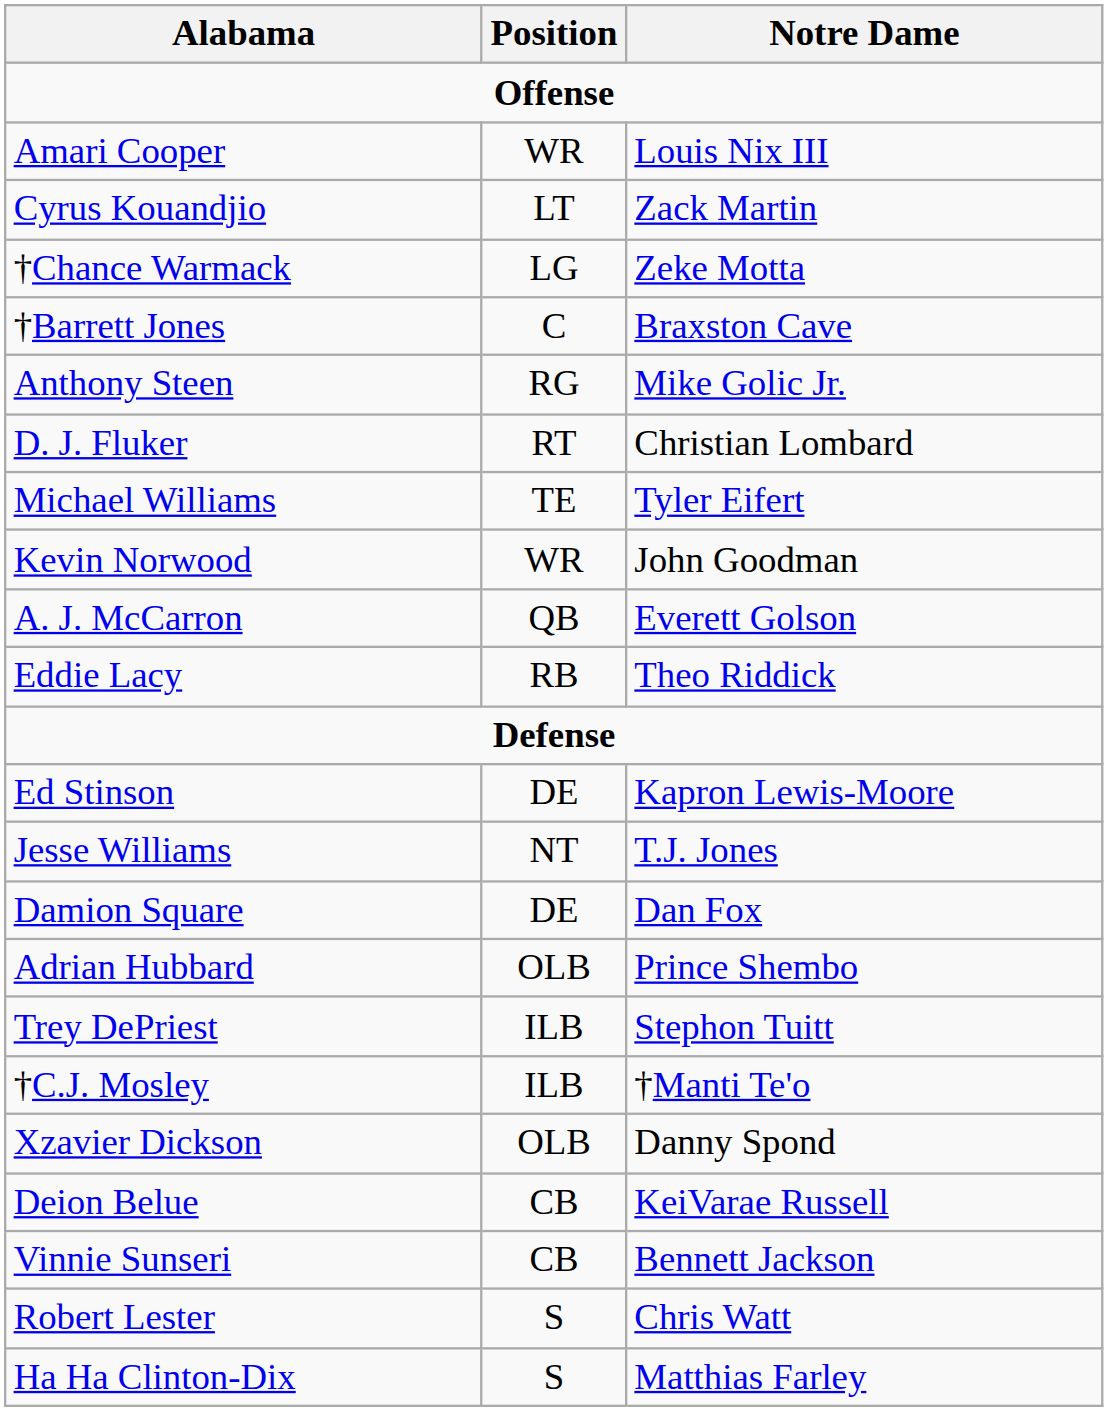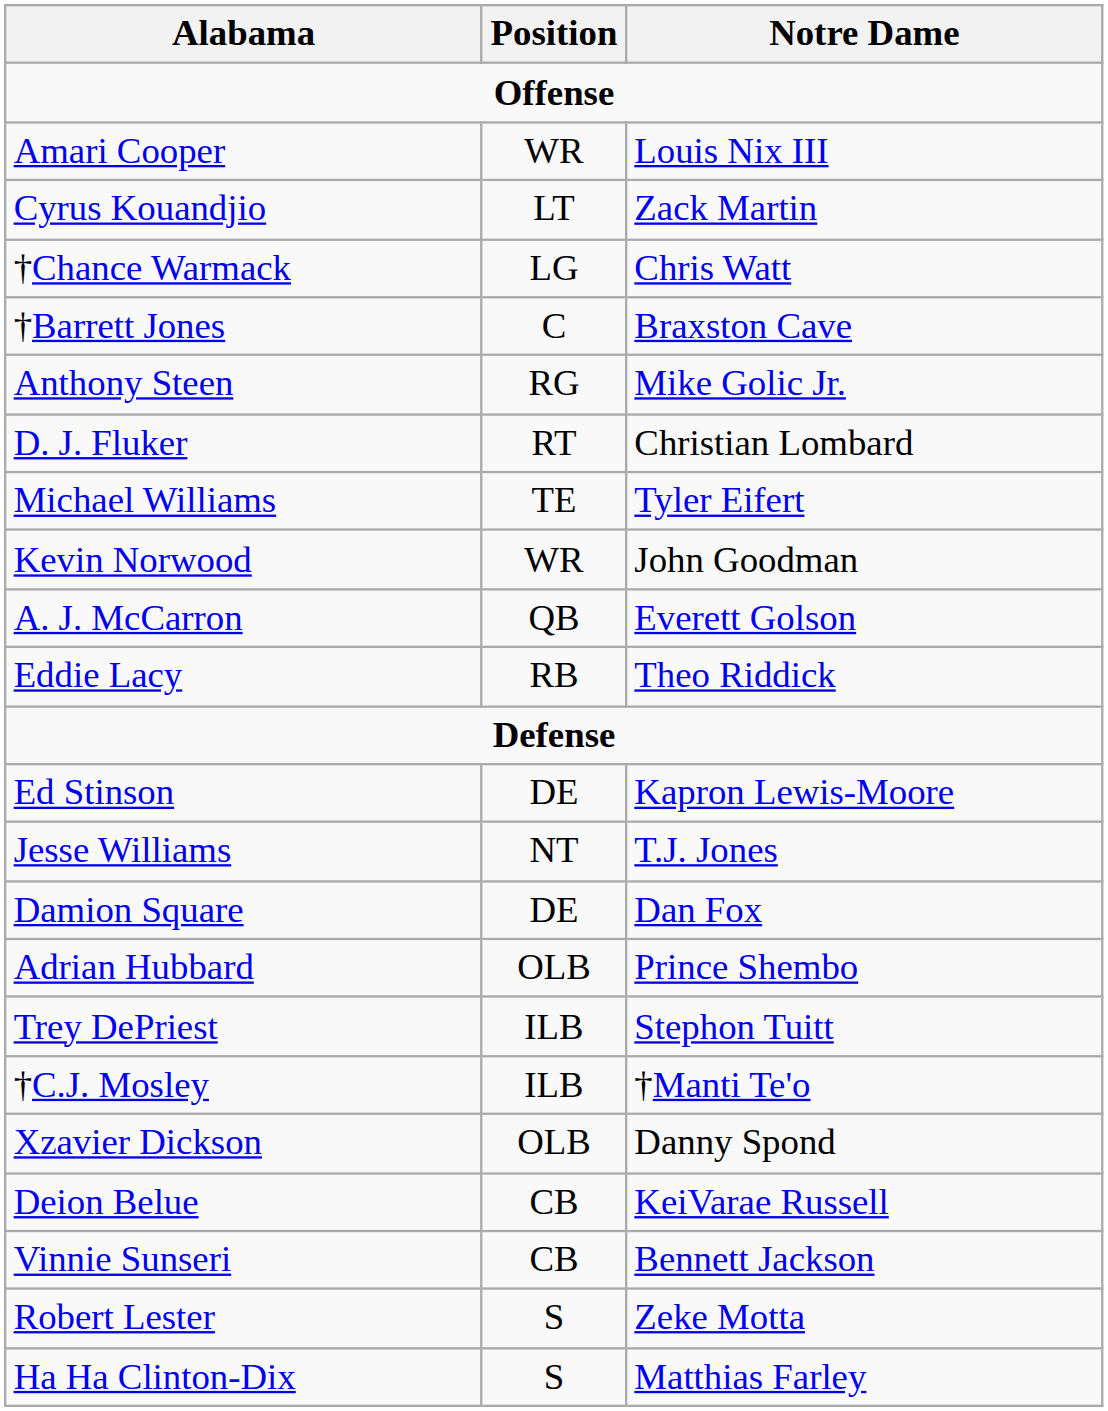(720, 267) Zeke Motta -> (713, 267) Chris Watt
(713, 1317) Chris Watt -> (720, 1317) Zeke Motta
